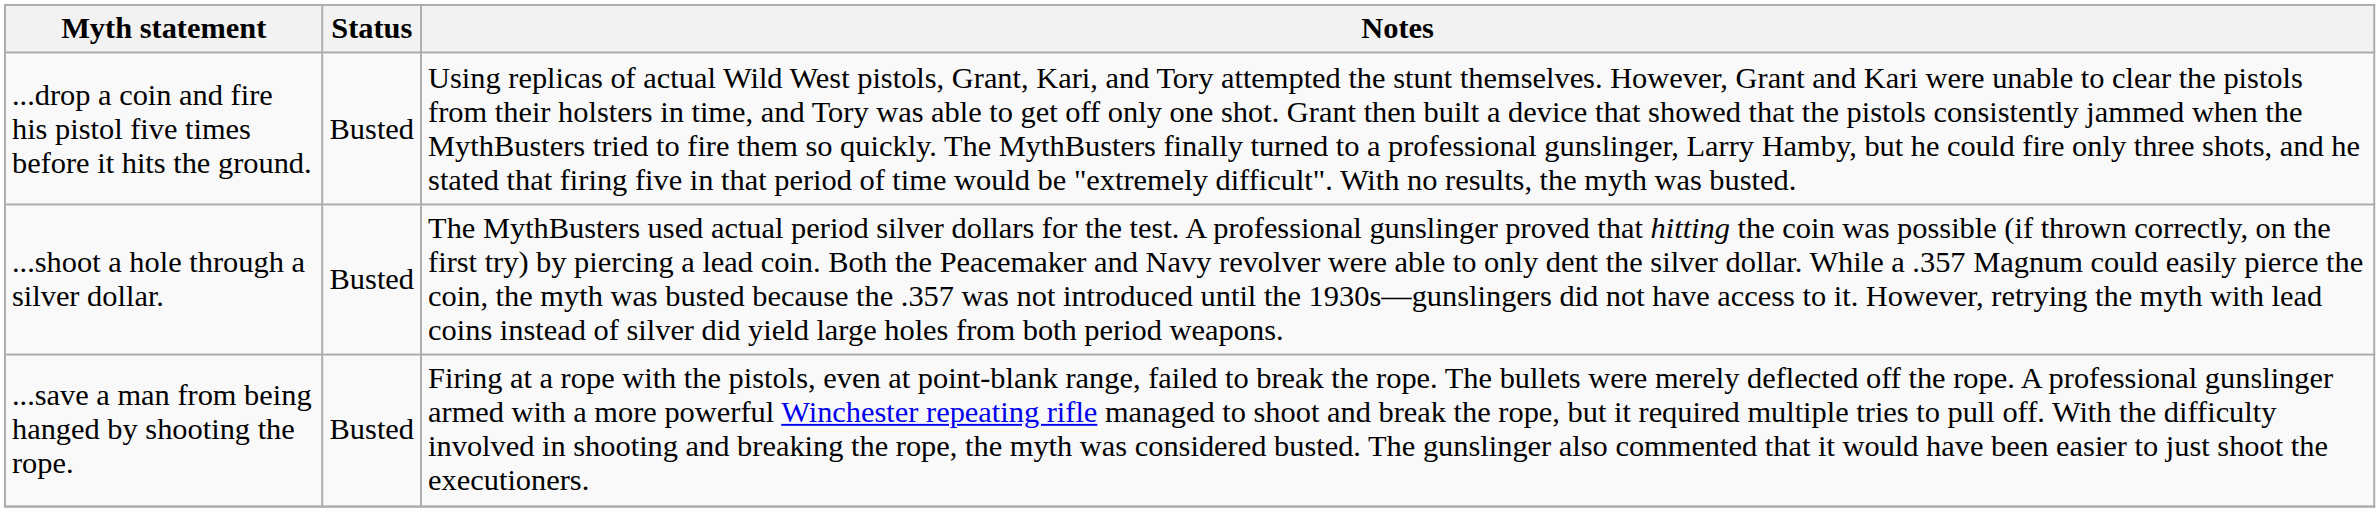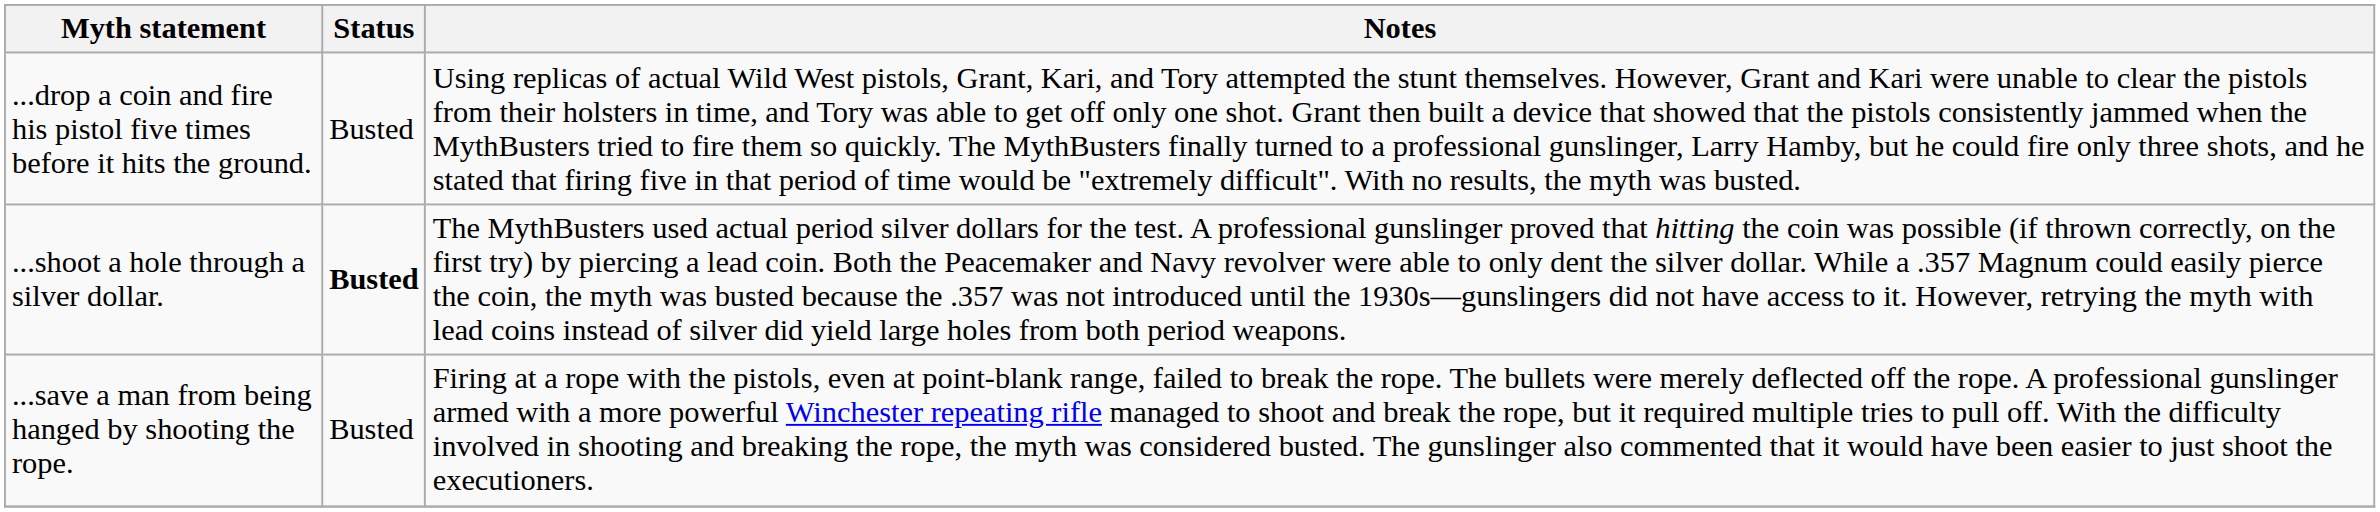(372, 278) normal -> (374, 278) bold
